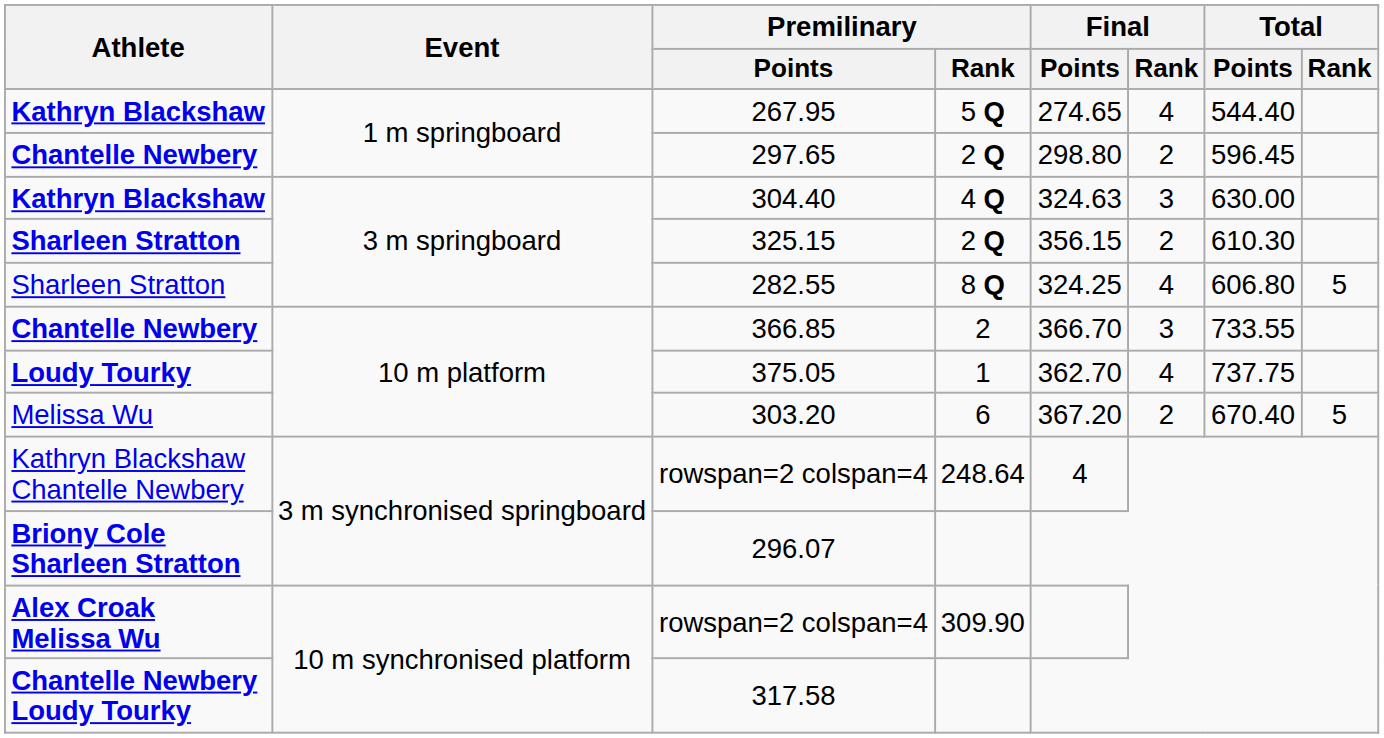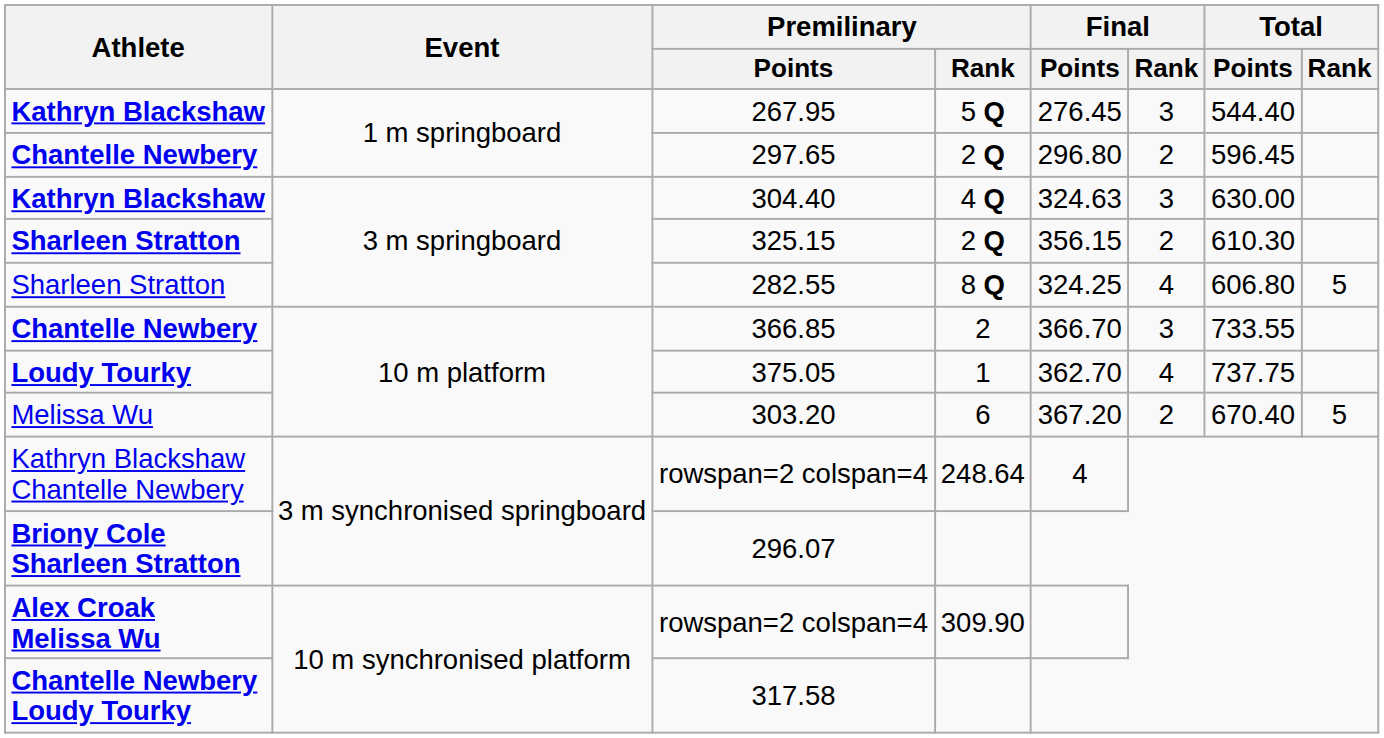(1080, 112) 274.65 -> (1080, 112) 276.45
(1166, 112) 4 -> (1166, 112) 3
(1080, 155) 298.80 -> (1080, 155) 296.80
